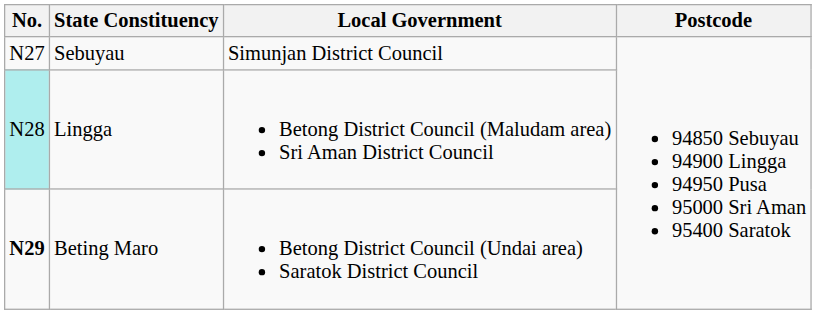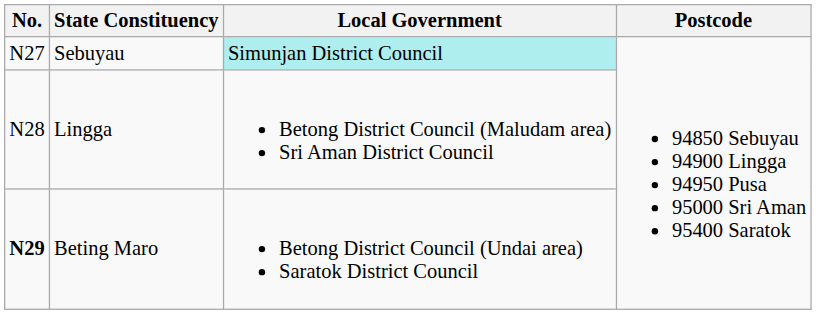(335, 53) no background -> (335, 53) paleturquoise background
(27, 129) paleturquoise background -> (27, 129) no background
